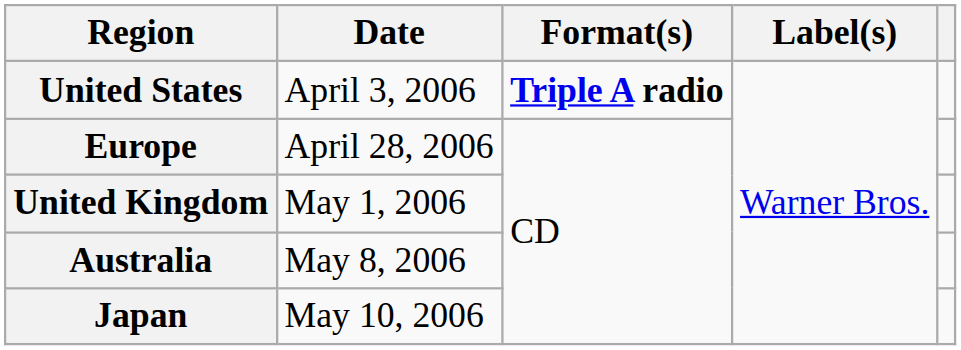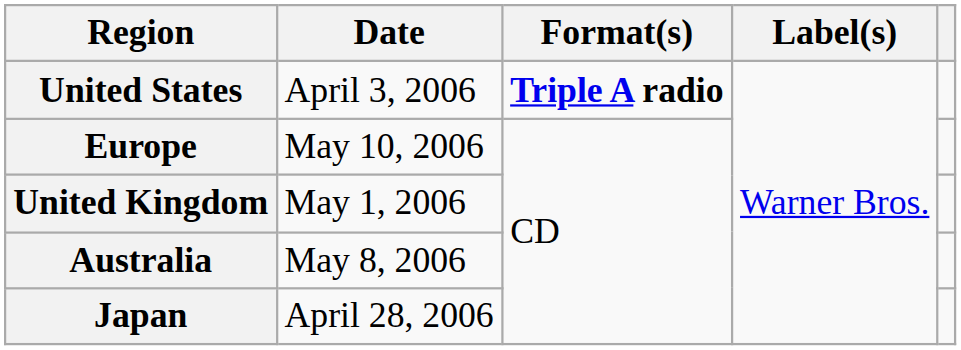(389, 145) April 28, 2006 -> (384, 145) May 10, 2006
(384, 315) May 10, 2006 -> (389, 315) April 28, 2006
